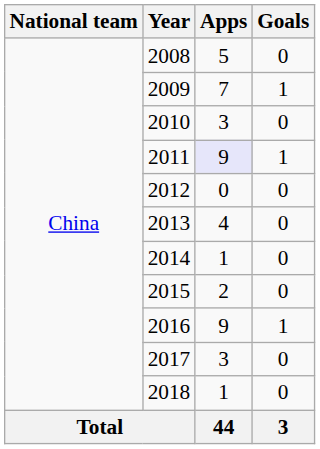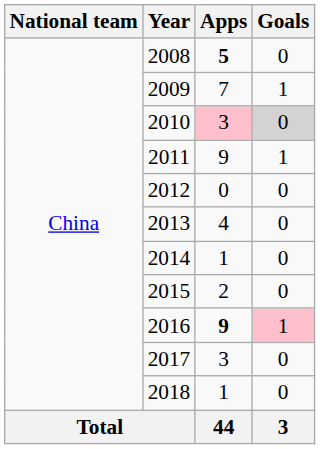(224, 55) normal -> (224, 55) bold
(224, 122) no background -> (224, 122) pink background
(283, 122) no background -> (283, 122) lightgrey background
(224, 156) lavender background -> (224, 156) no background
(224, 325) normal -> (224, 325) bold
(283, 325) no background -> (283, 325) pink background
